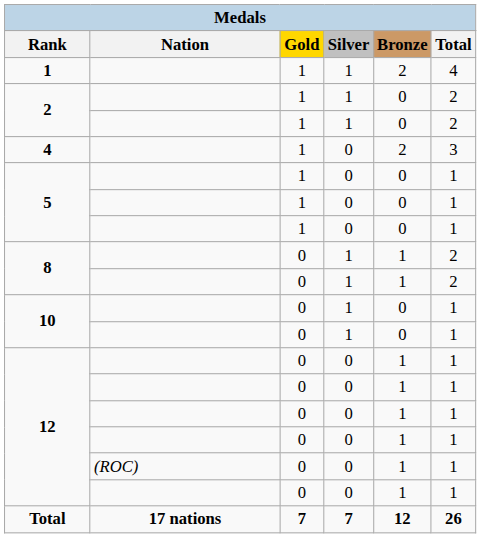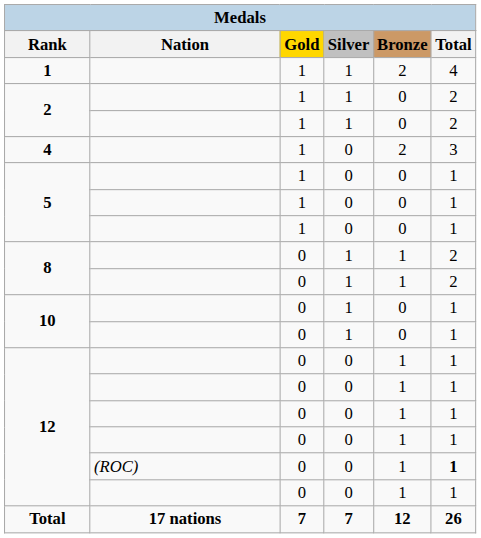(453, 466) normal -> (453, 466) bold
